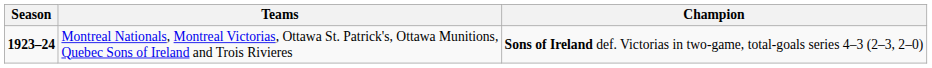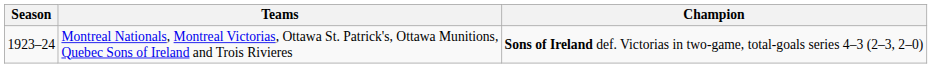(31, 44) bold -> (31, 44) normal
